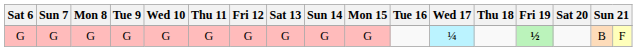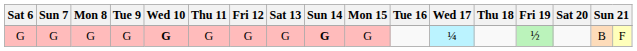(166, 36) normal -> (166, 36) bold
(325, 36) normal -> (325, 36) bold
(535, 36) bold -> (535, 36) normal
